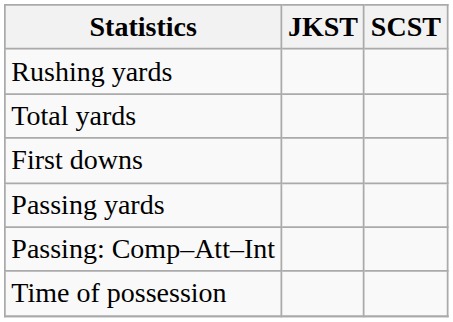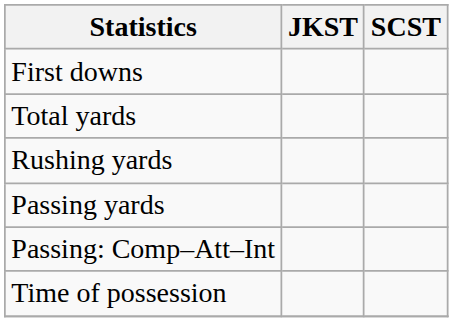rows swapped: (77, 159) <-> (92, 71)
